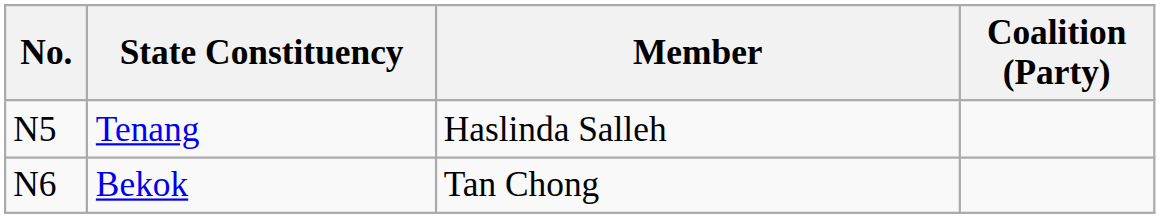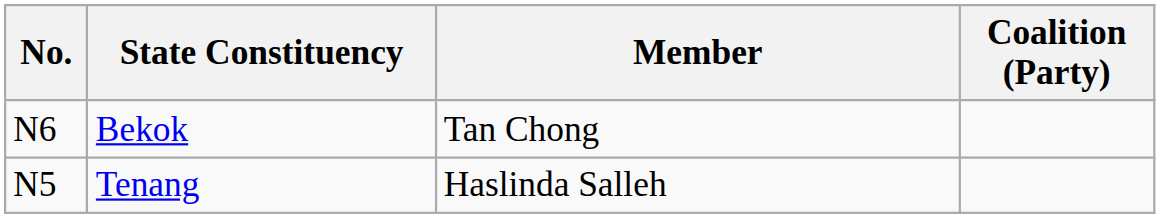rows swapped: (148, 128) <-> (142, 184)
